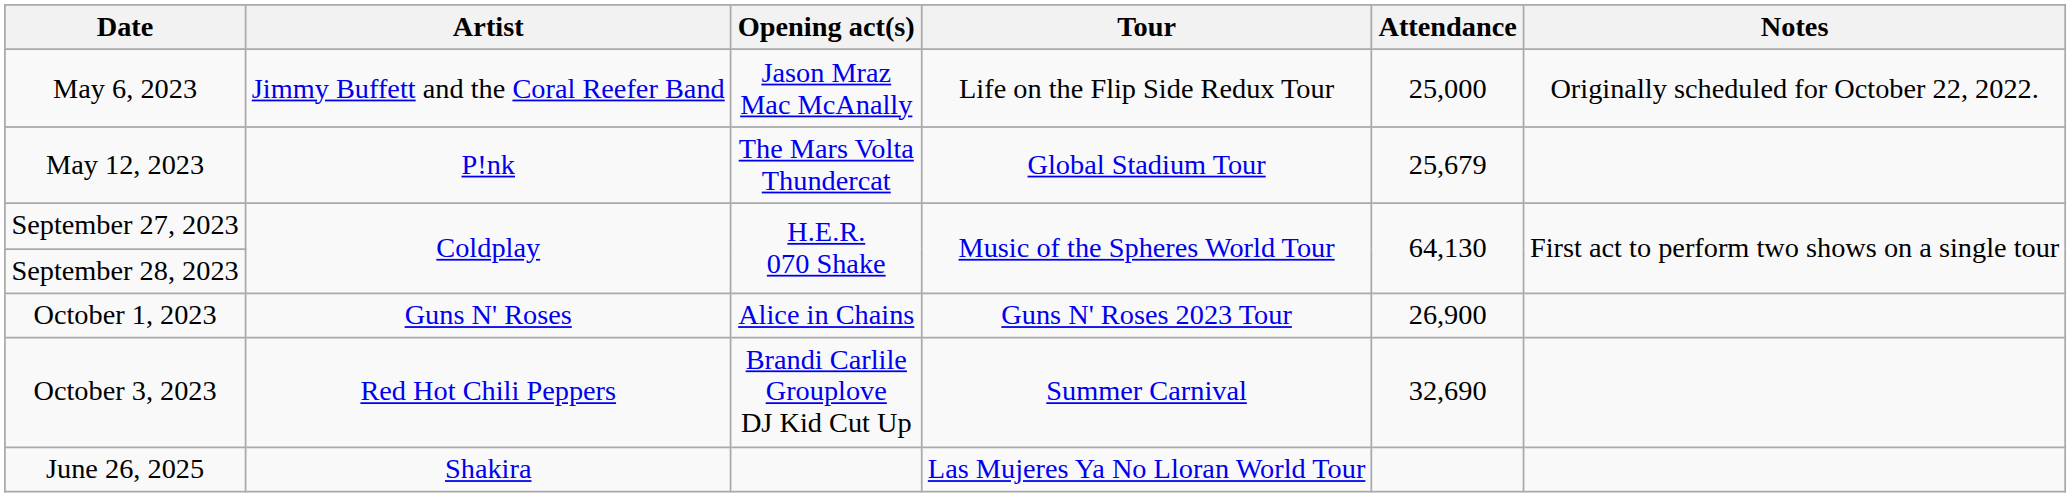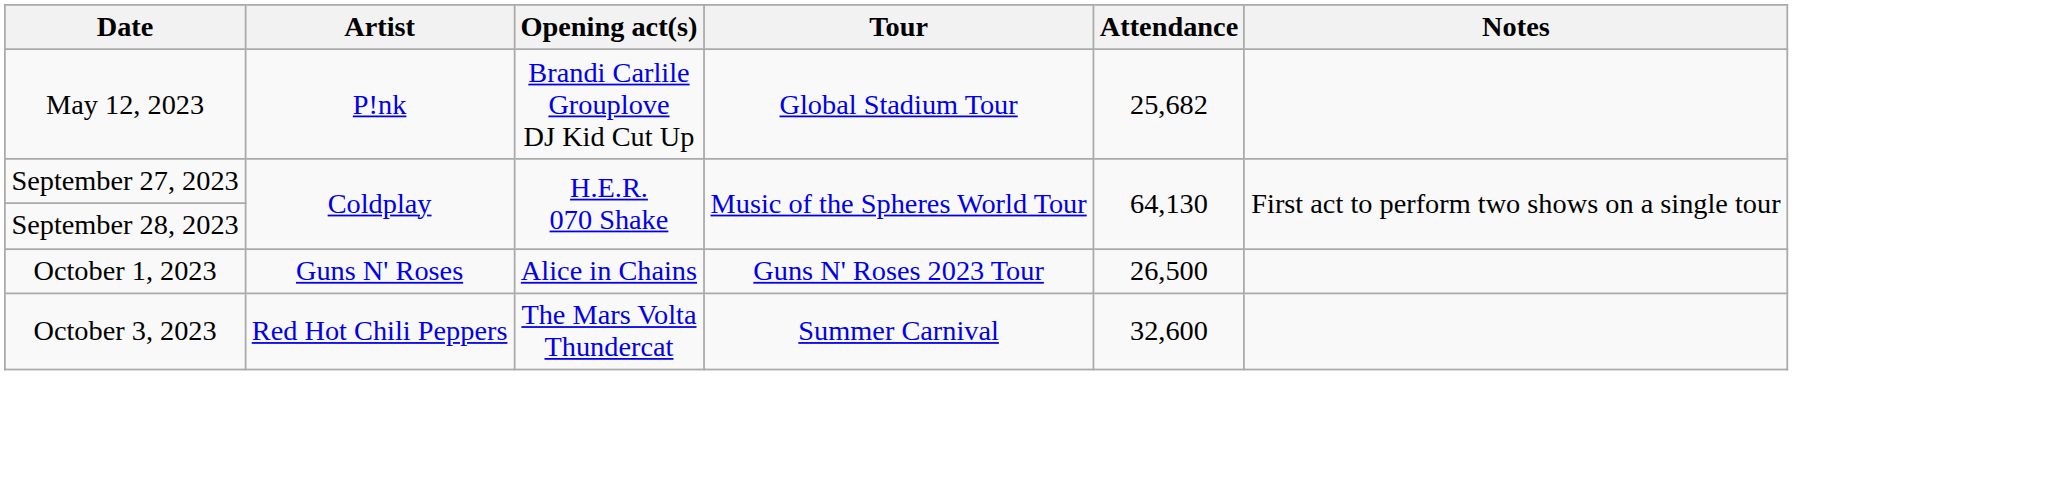- row: (125, 87)
(826, 164) The Mars Volta Thundercat -> (609, 103) Brandi Carlile Grouplove DJ Kid Cut Up
(1448, 164) 25,679 -> (1169, 103) 25,682
(1448, 315) 26,900 -> (1169, 270) 26,500
(826, 392) Brandi Carlile Grouplove DJ Kid Cut Up -> (609, 331) The Mars Volta Thundercat
(1448, 392) 32,690 -> (1169, 331) 32,600
- row: (125, 468)
